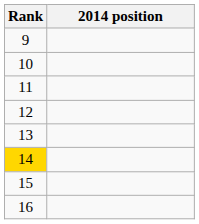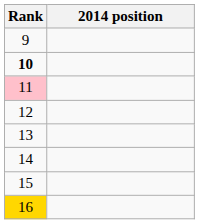(25, 64) normal -> (25, 64) bold
(25, 87) no background -> (25, 87) pink background
(25, 159) gold background -> (25, 159) no background
(25, 207) no background -> (25, 207) gold background
